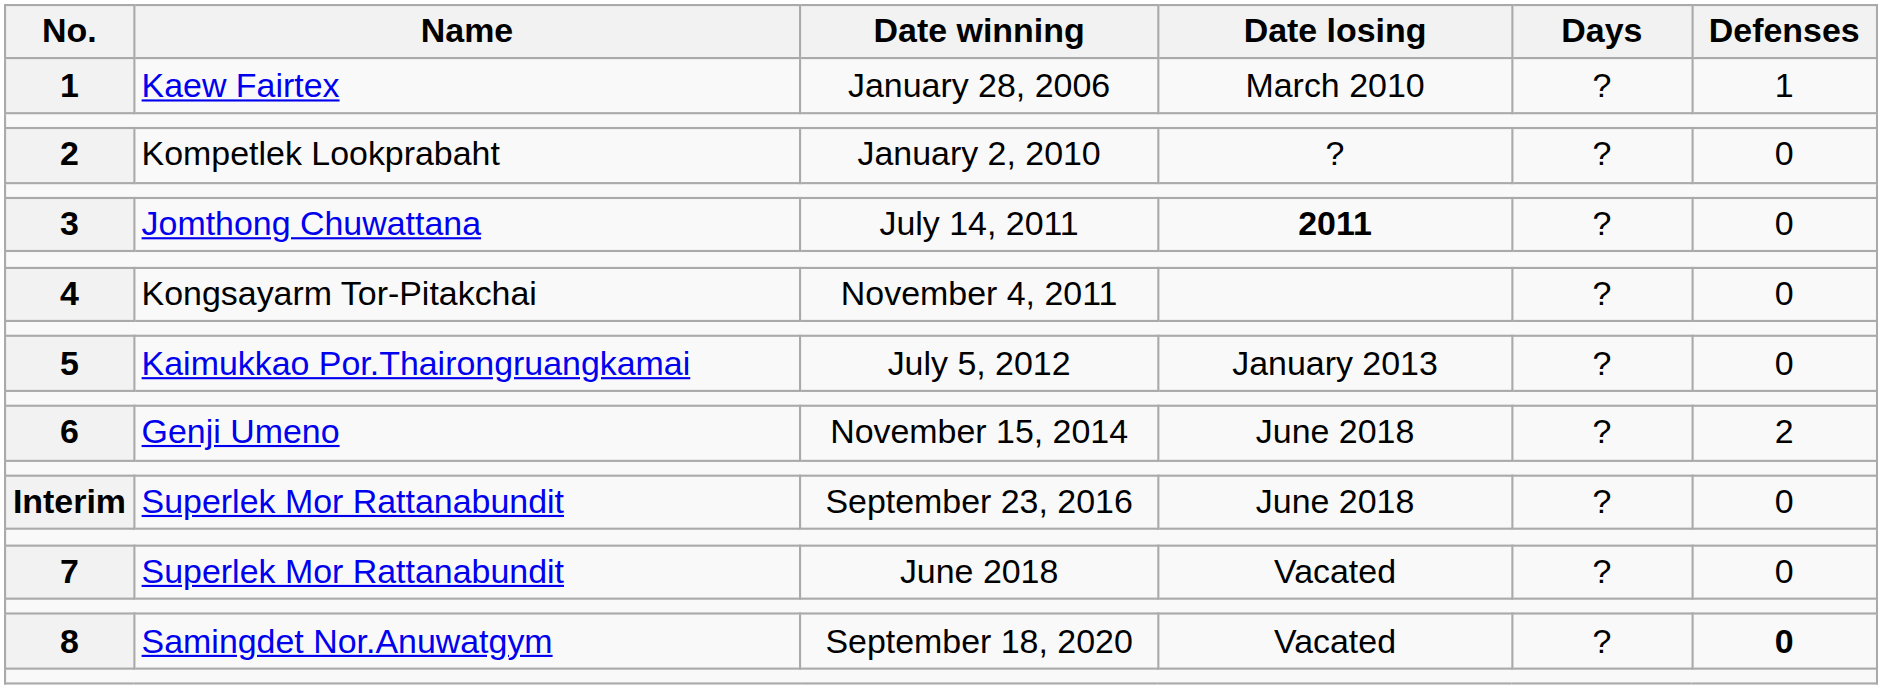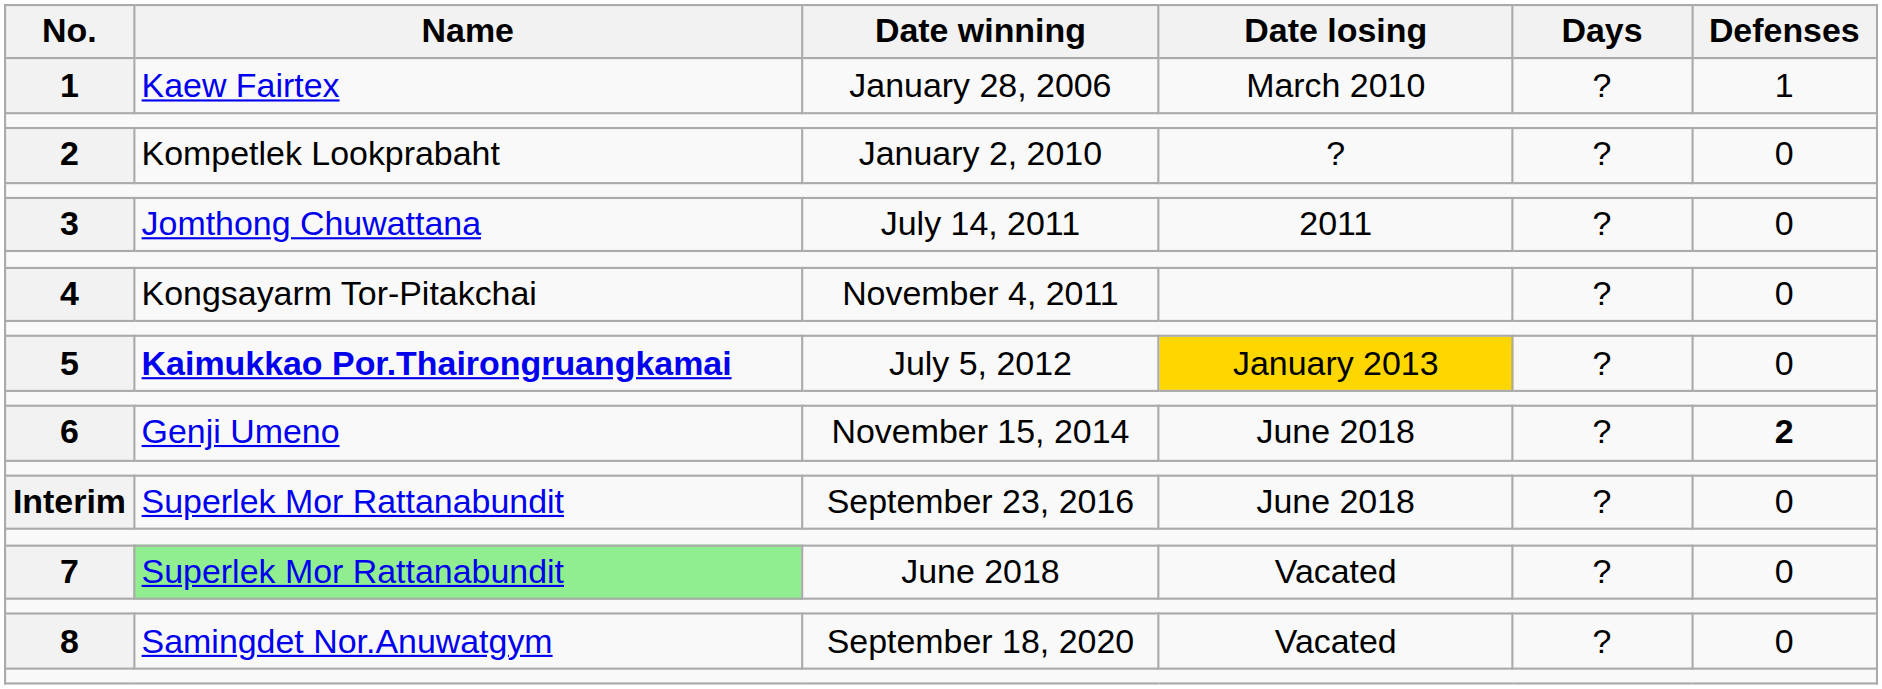(1335, 224) bold -> (1336, 224) normal
(416, 362) normal -> (437, 362) bold
(1335, 362) no background -> (1336, 362) gold background
(1784, 432) normal -> (1784, 432) bold
(353, 571) no background -> (353, 571) lightgreen background
(1784, 640) bold -> (1784, 640) normal
